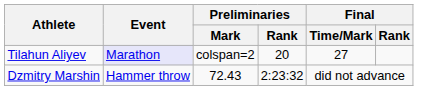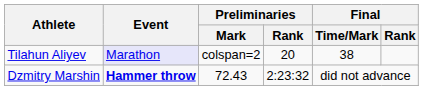(341, 55) 27 -> (347, 55) 38
(148, 76) normal -> (151, 76) bold
